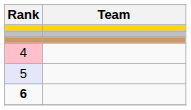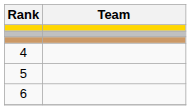(23, 53) pink background -> (23, 53) no background
(23, 73) lavender background -> (23, 73) no background
(23, 94) bold -> (23, 94) normal
